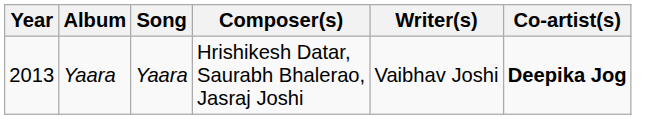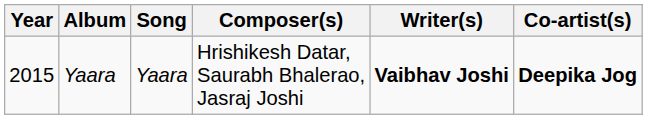(32, 75) 2013 -> (32, 75) 2015
(436, 75) normal -> (442, 75) bold
